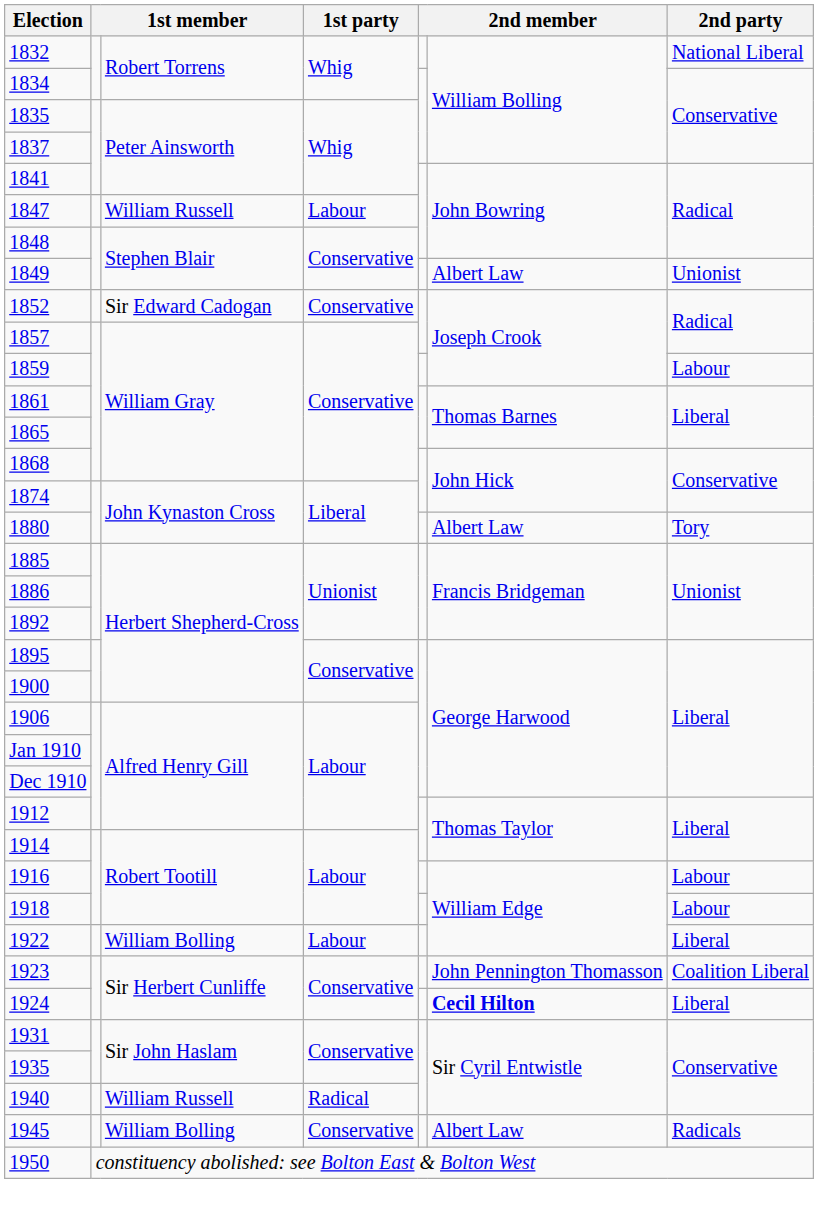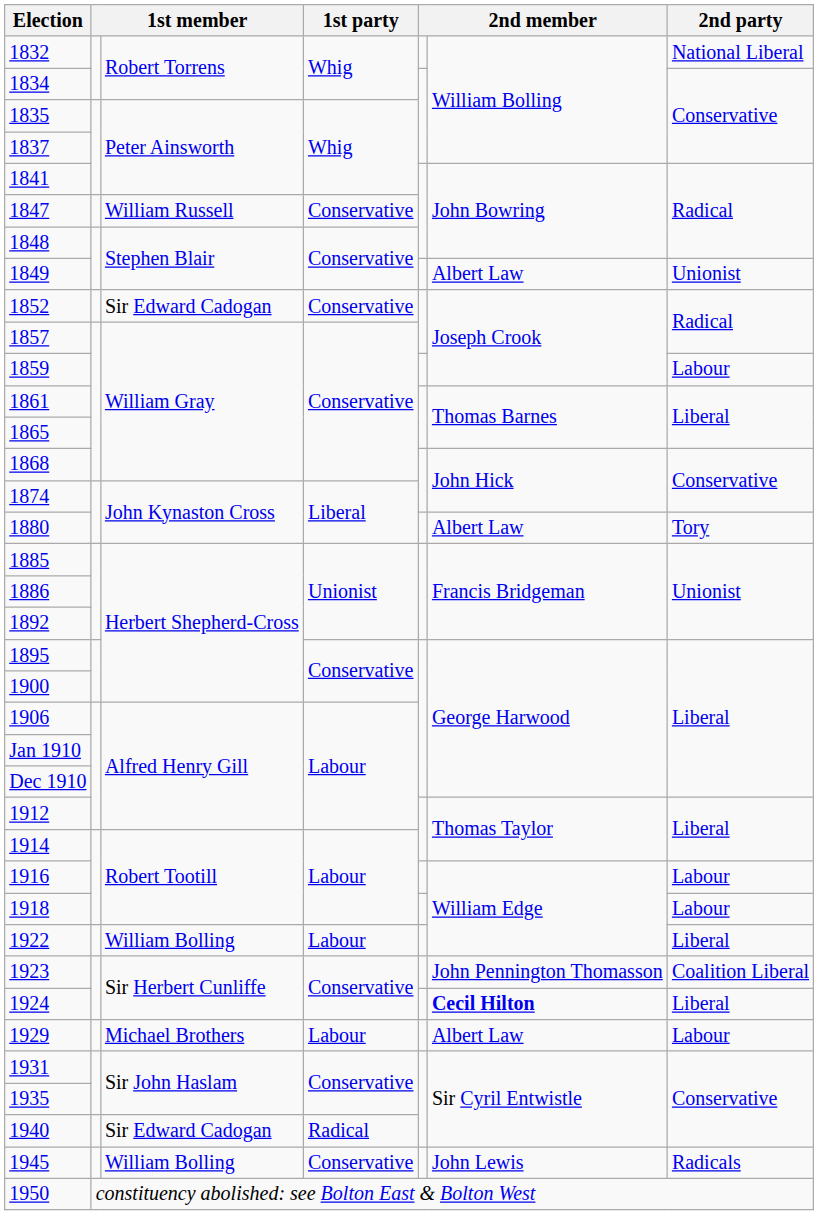(337, 210) Labour -> (361, 210) Conservative
+ row: (29, 1035)
(169, 1098) William Russell -> (188, 1130) Sir Edward Cadogan
(478, 1130) Albert Law -> (478, 1162) John Lewis
